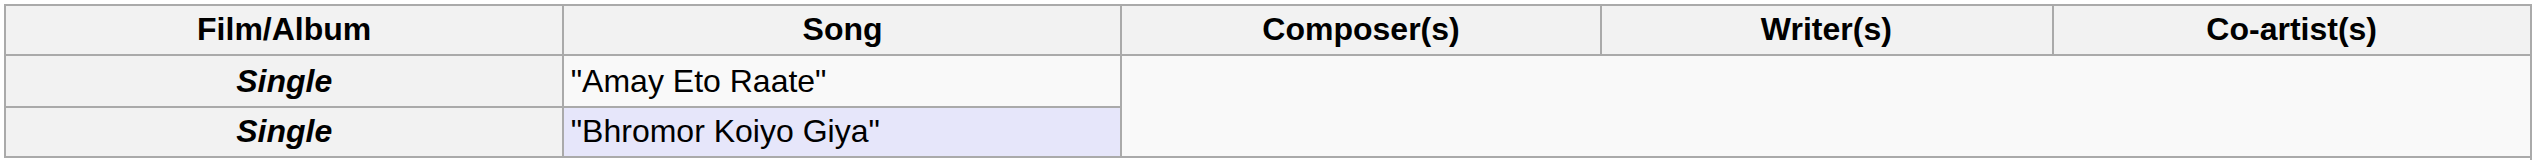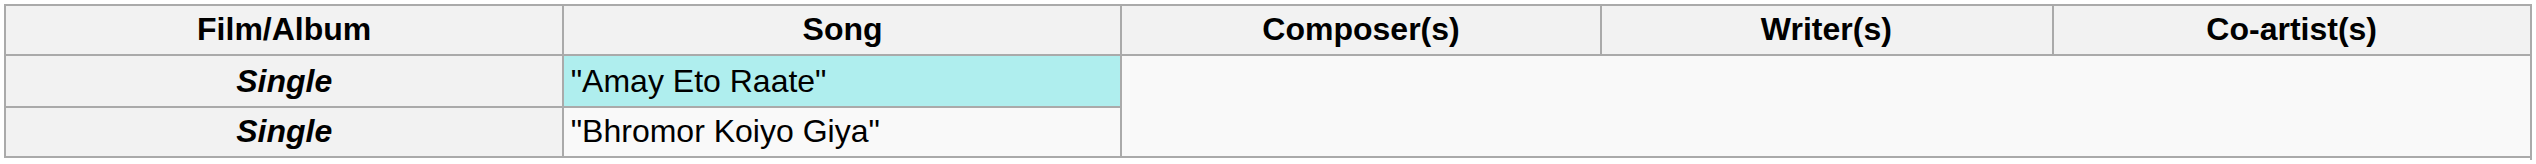(699, 80) no background -> (699, 80) paleturquoise background
(725, 131) lavender background -> (725, 131) no background
